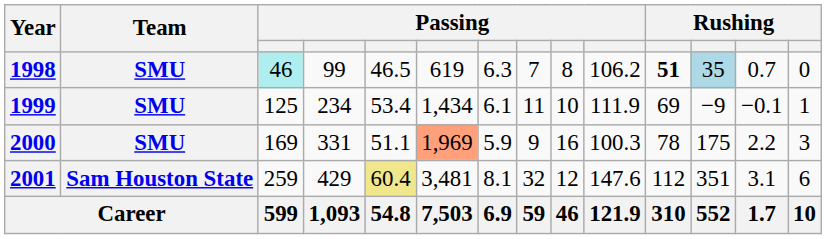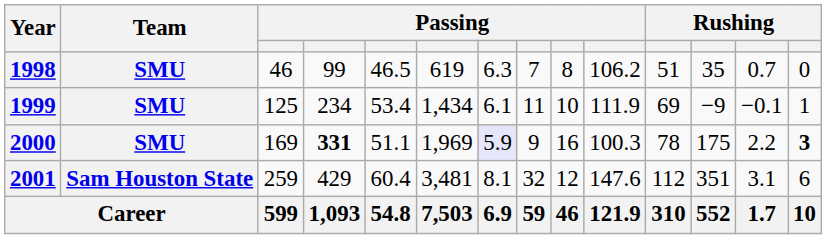(281, 69) paleturquoise background -> (281, 69) no background
(668, 69) bold -> (668, 69) normal
(713, 69) lightblue background -> (713, 69) no background
(334, 142) normal -> (334, 142) bold
(447, 142) lightsalmon background -> (447, 142) no background
(498, 142) no background -> (498, 142) lavender background
(804, 142) normal -> (804, 142) bold
(391, 178) khaki background -> (391, 178) no background
